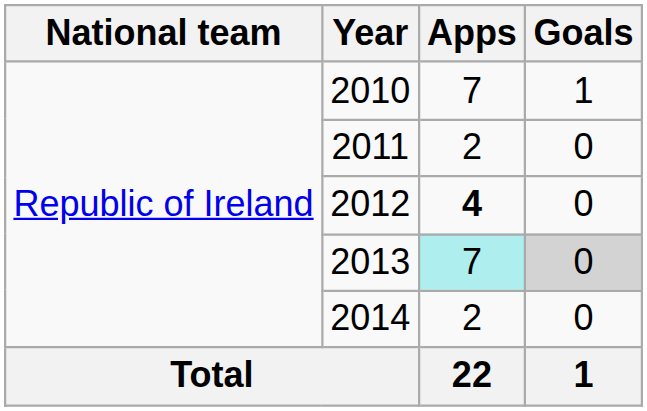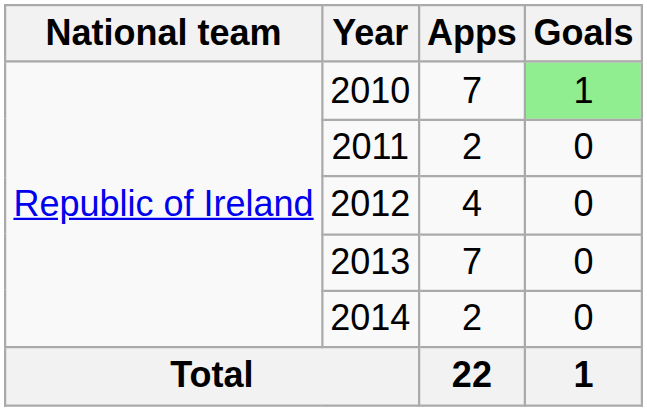(584, 90) no background -> (584, 90) lightgreen background
(472, 204) bold -> (472, 204) normal
(472, 261) paleturquoise background -> (472, 261) no background
(584, 261) lightgrey background -> (584, 261) no background
